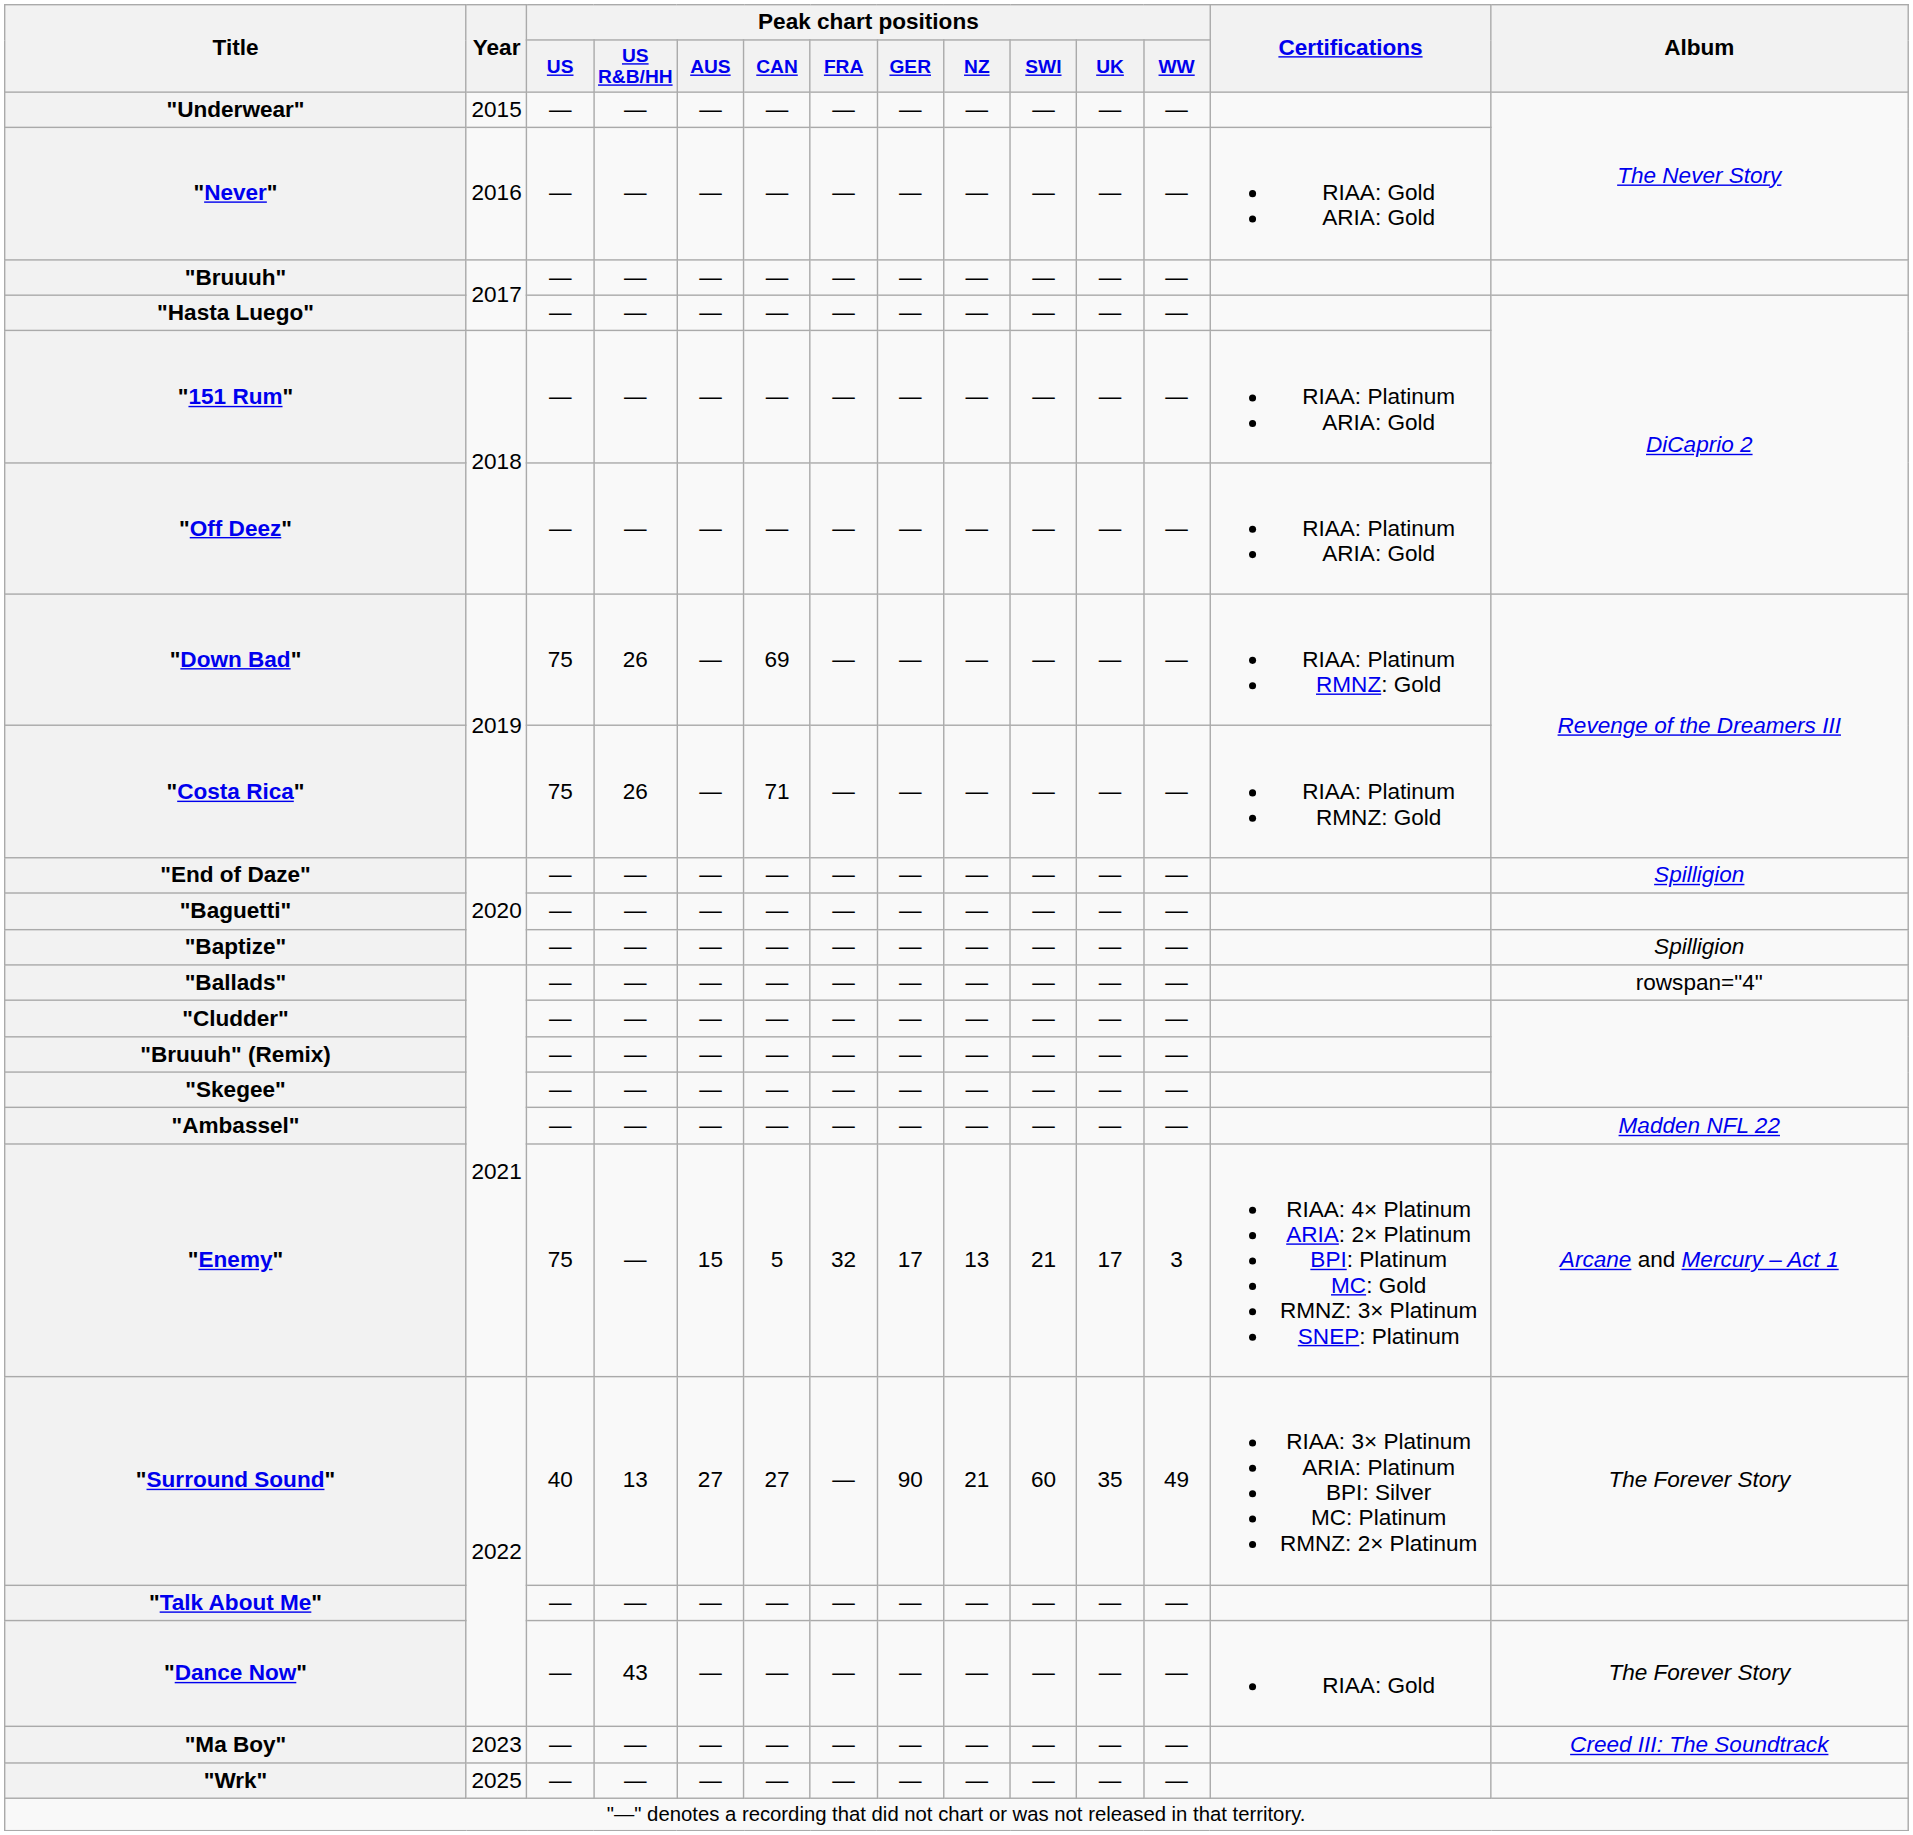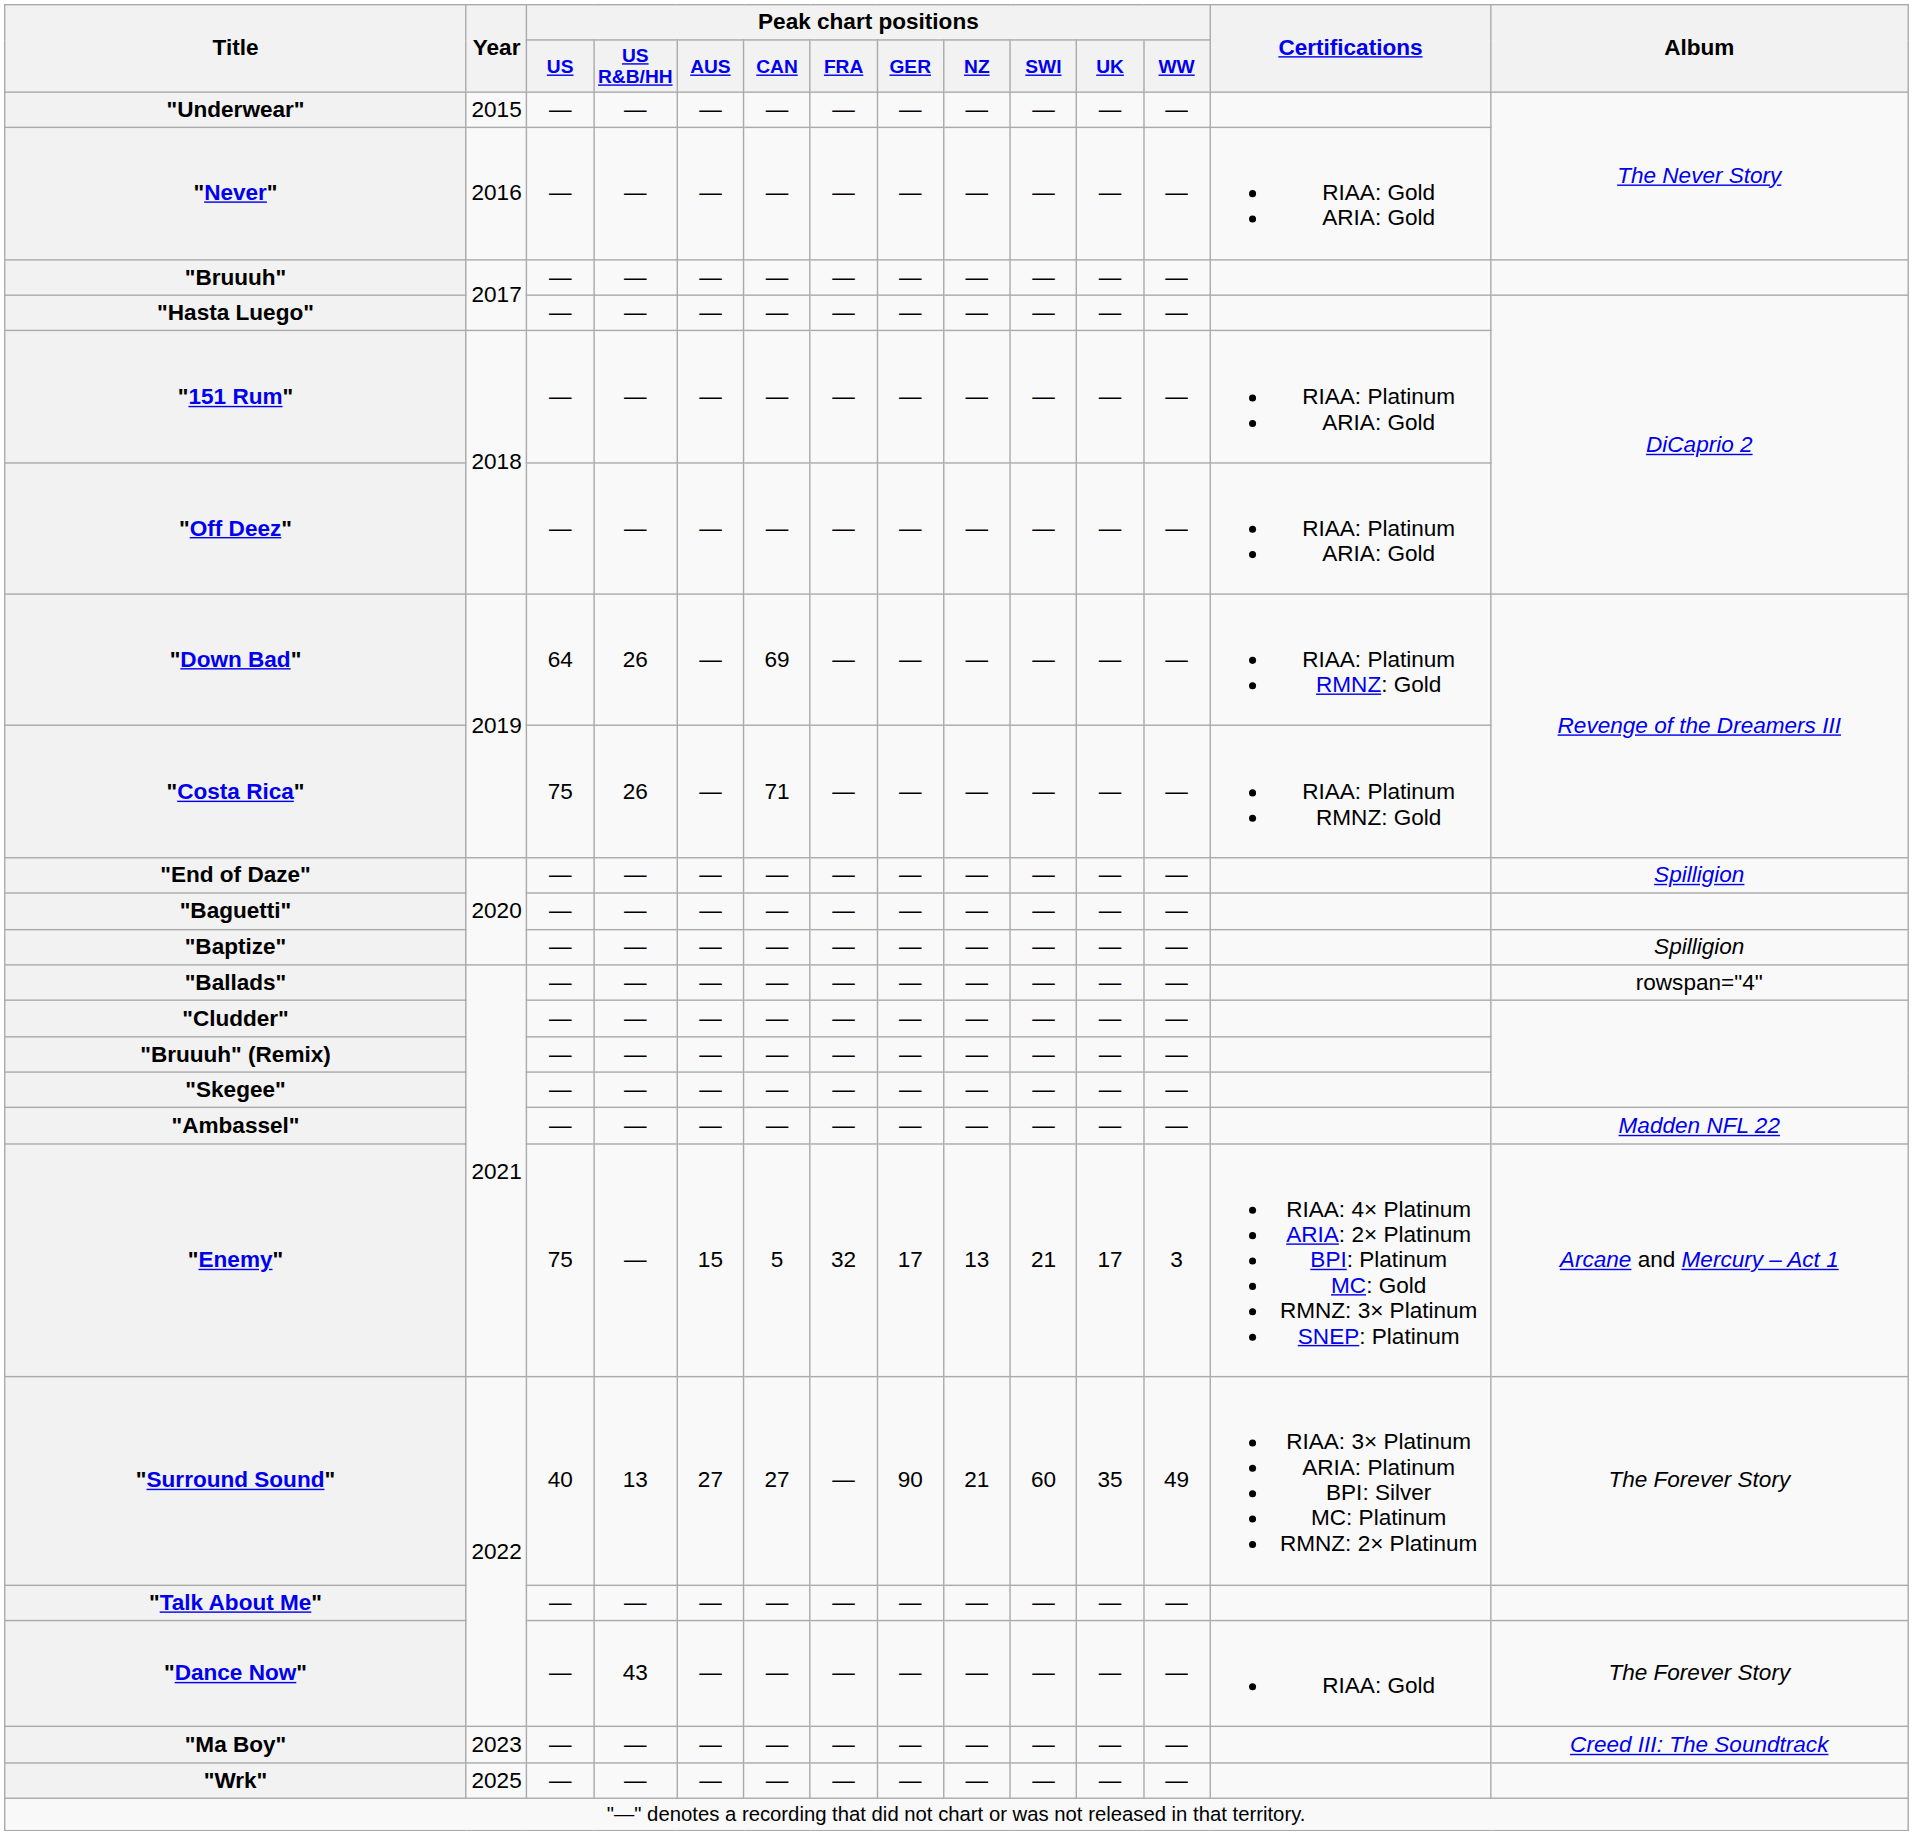(560, 659) 75 -> (560, 659) 64
